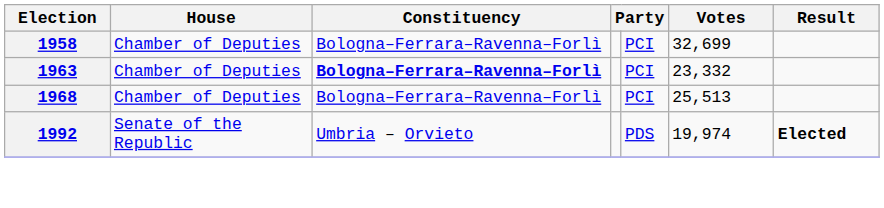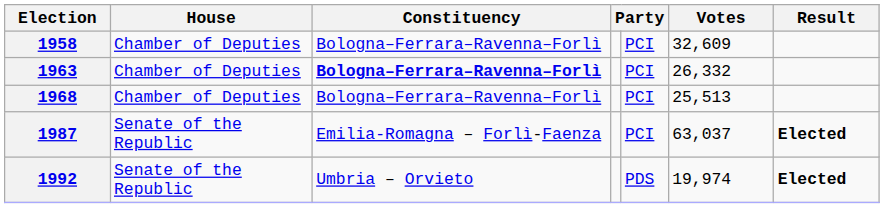(702, 45) 32,699 -> (702, 45) 32,609
(702, 71) 23,332 -> (702, 71) 26,332
+ row: (57, 134)
